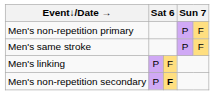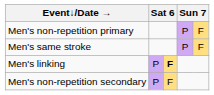(170, 64) normal -> (170, 64) bold
(170, 81) bold -> (170, 81) normal
